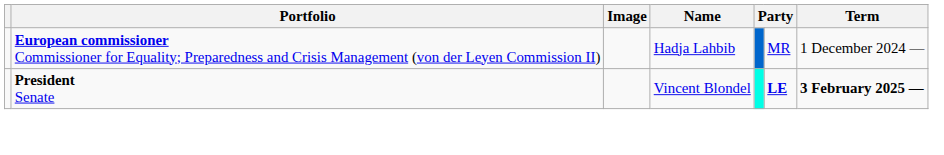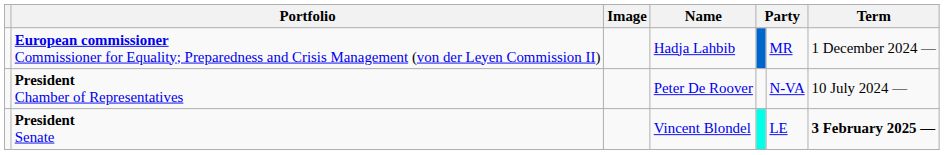+ row: (99, 88)
(777, 88) bold -> (778, 128) normal
